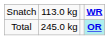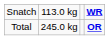(95, 27) paleturquoise background -> (95, 27) no background
